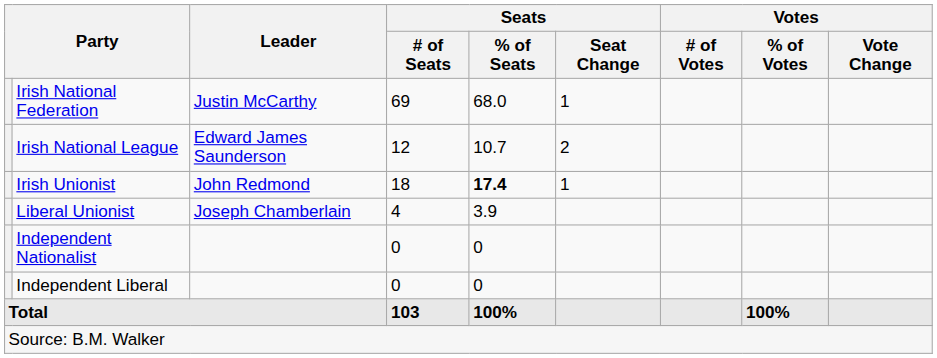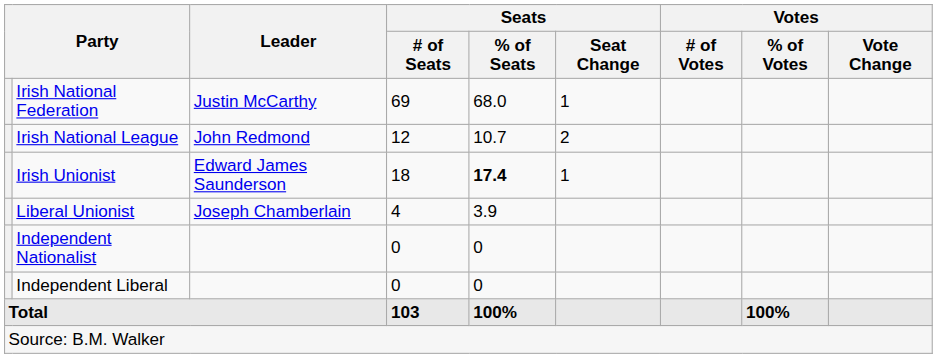(250, 147) Edward James Saunderson -> (252, 138) John Redmond
(252, 184) John Redmond -> (250, 174) Edward James Saunderson
